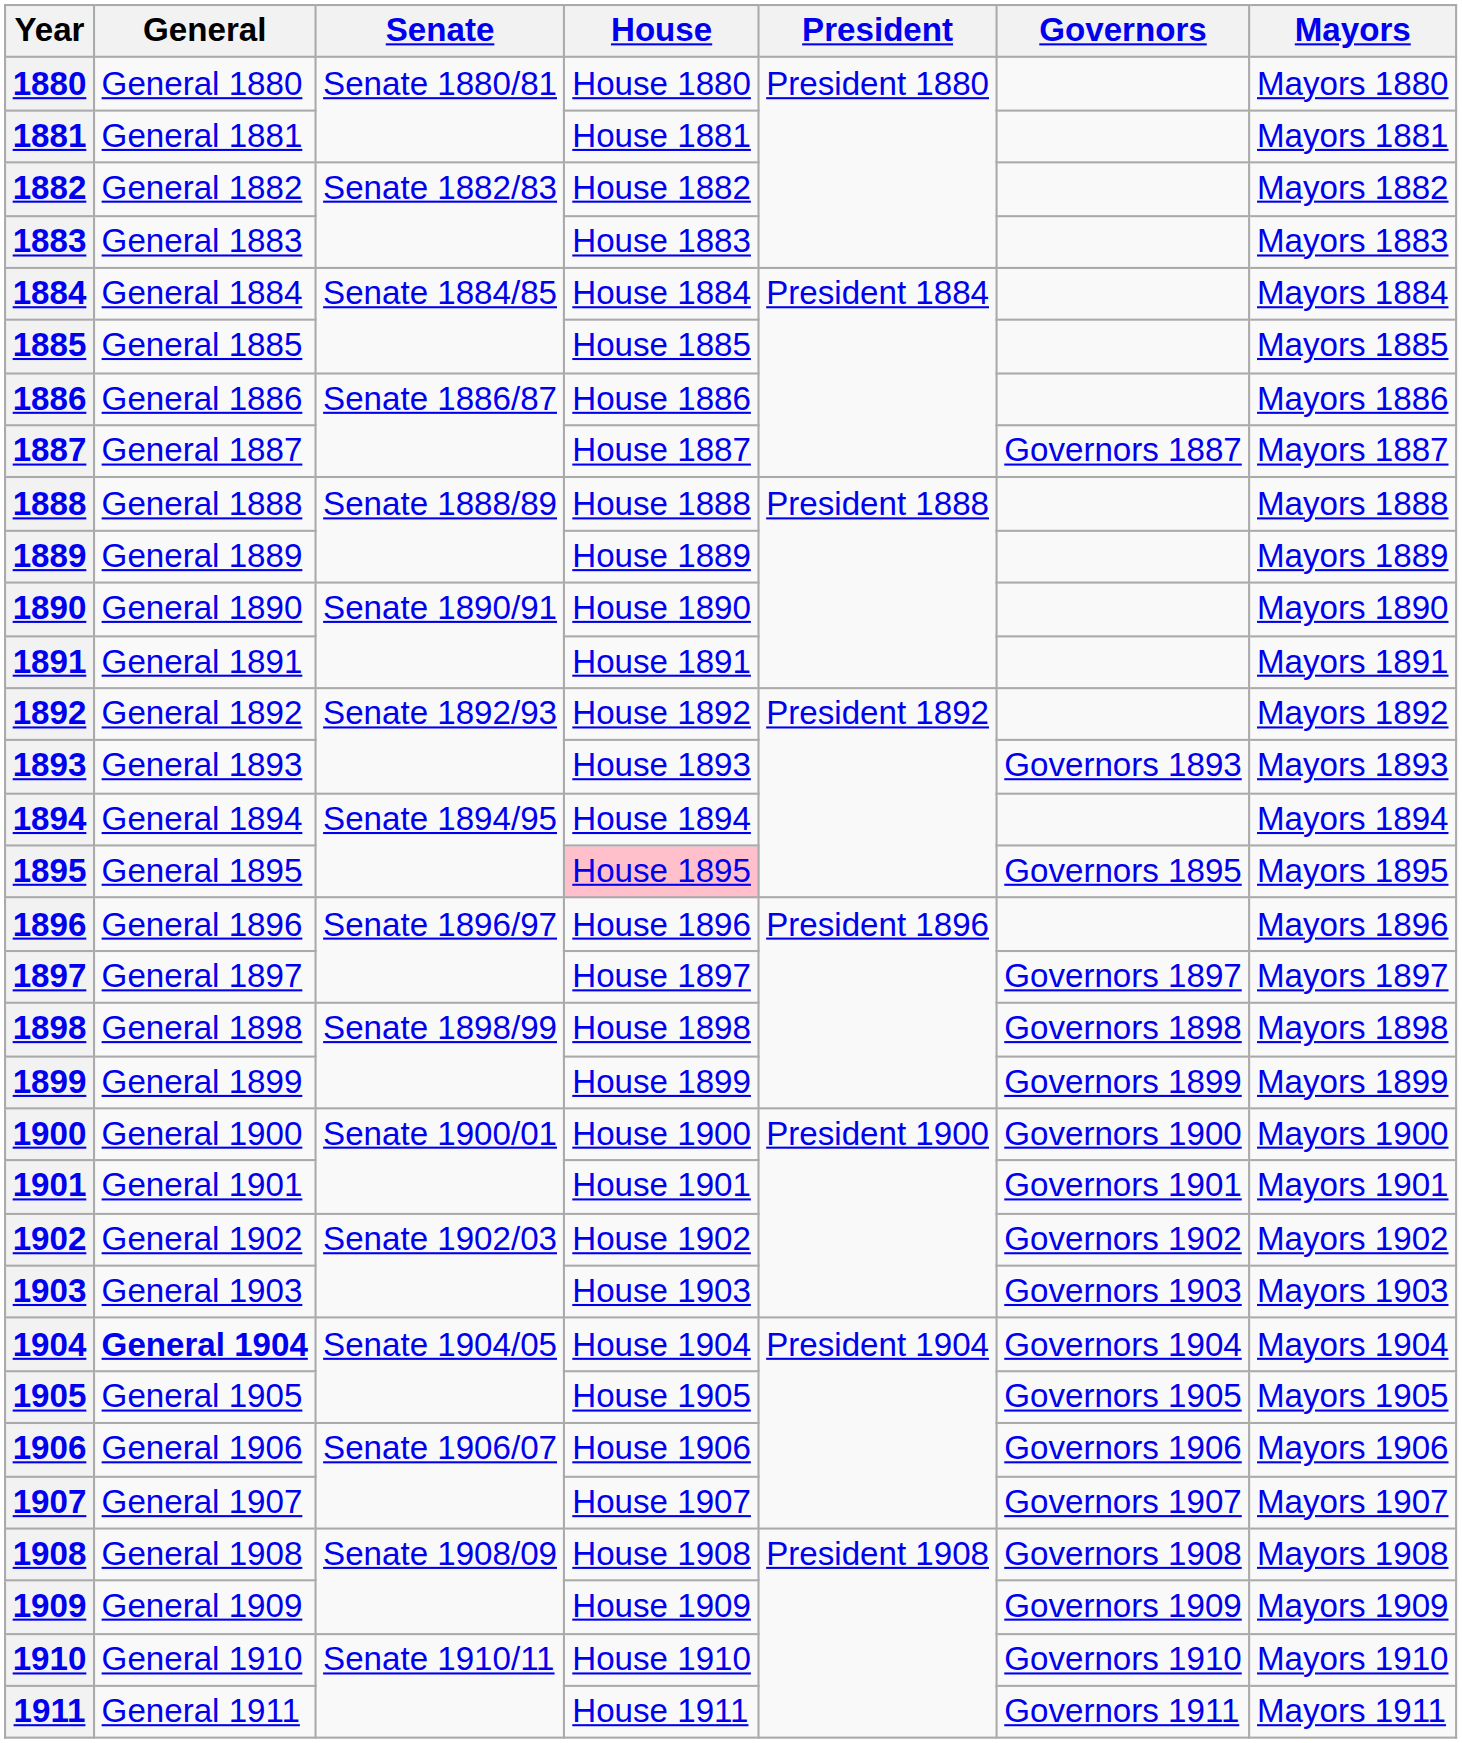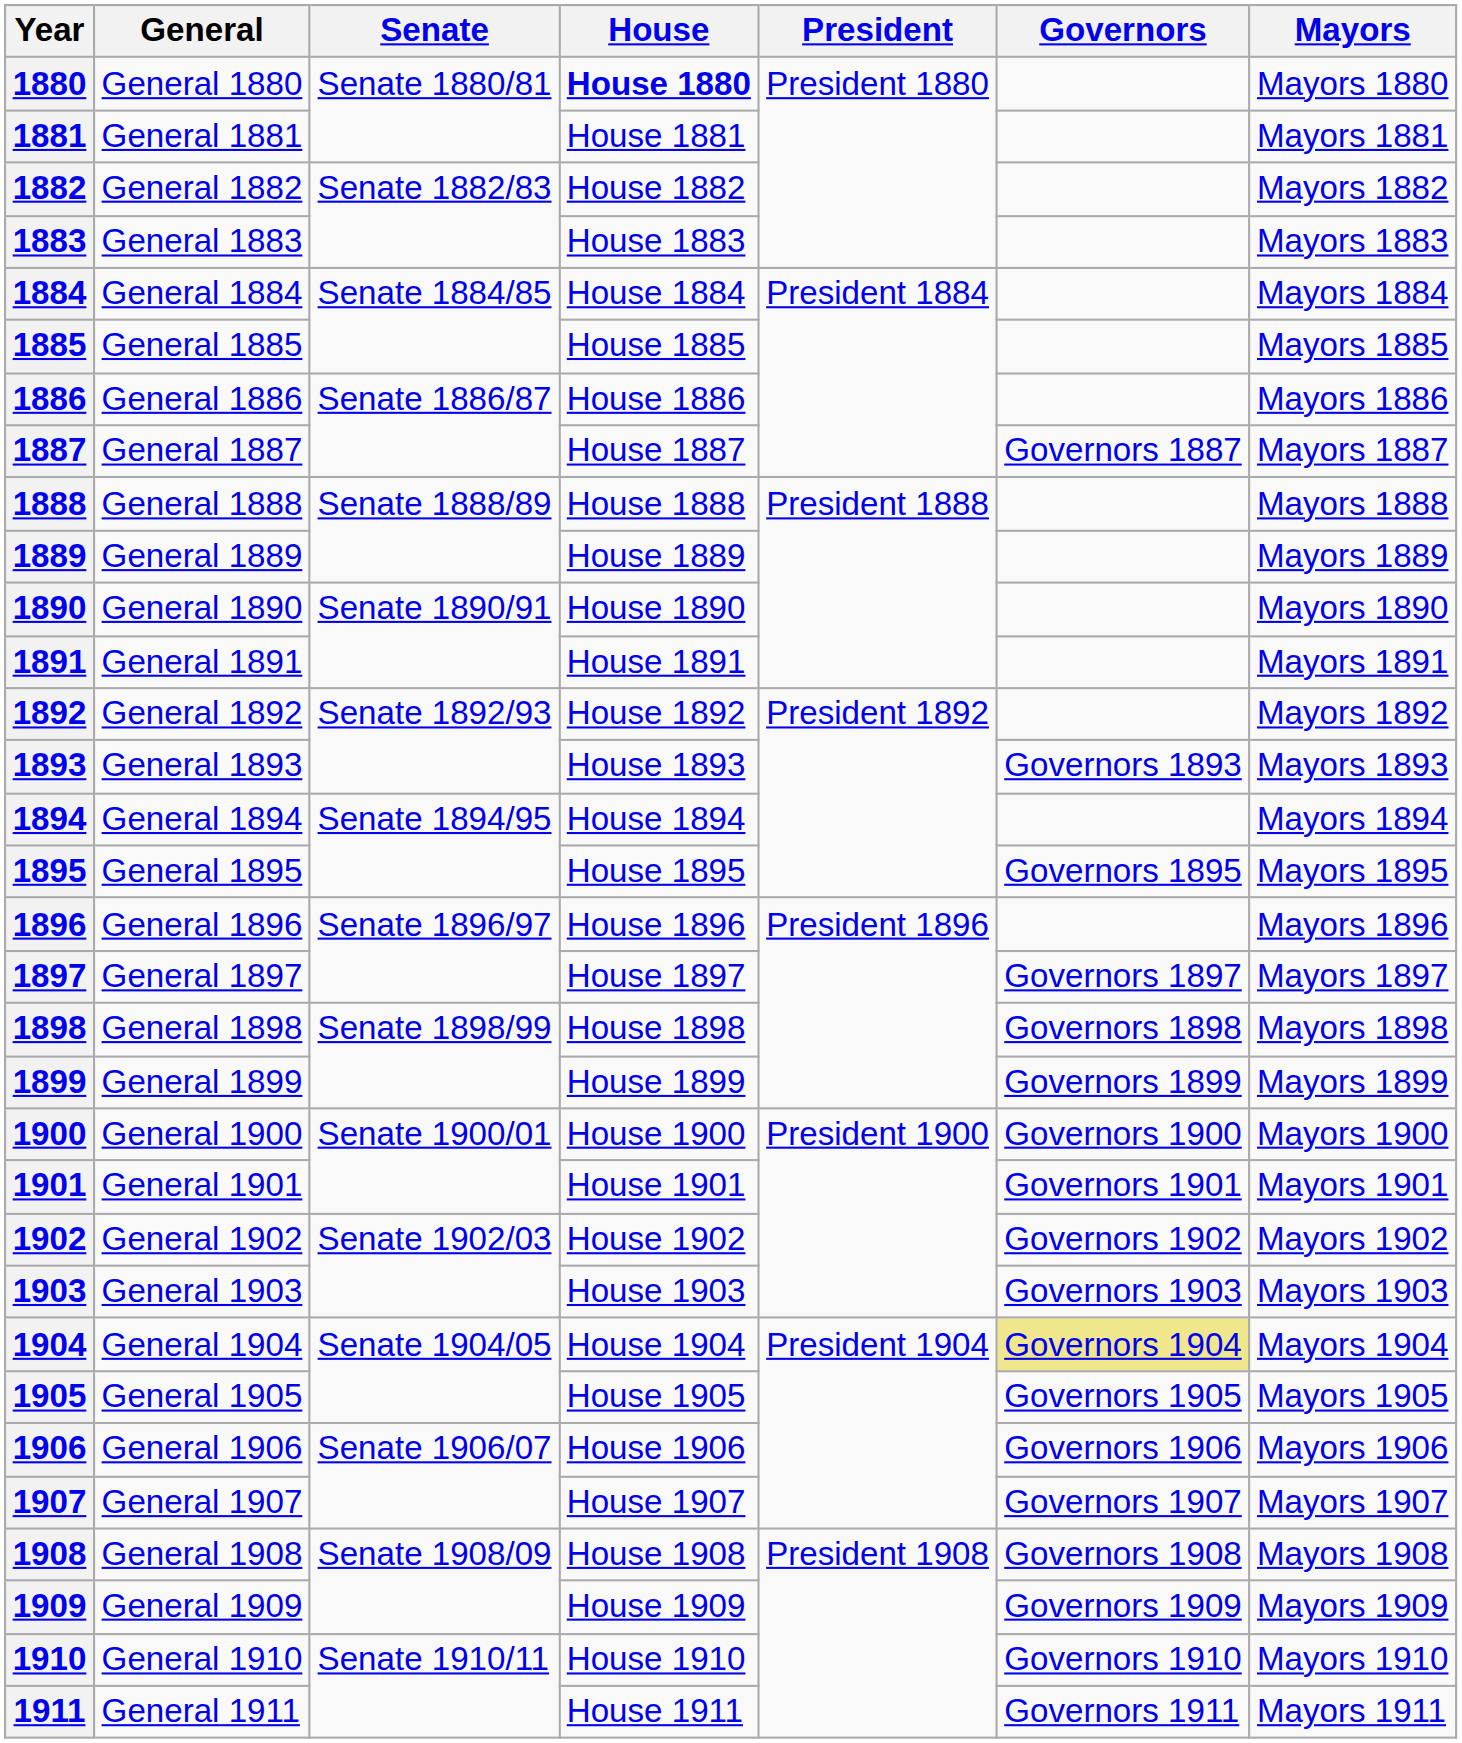(662, 83) normal -> (659, 83) bold
(662, 871) pink background -> (656, 871) no background
(205, 1343) bold -> (202, 1343) normal
(1123, 1343) no background -> (1123, 1343) khaki background
